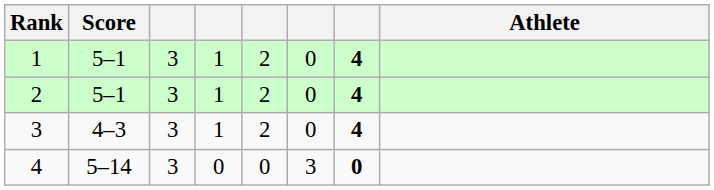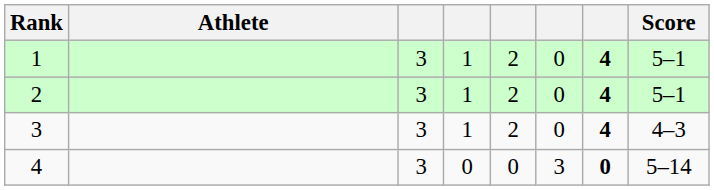columns swapped: (545, 22) <-> (109, 22)
